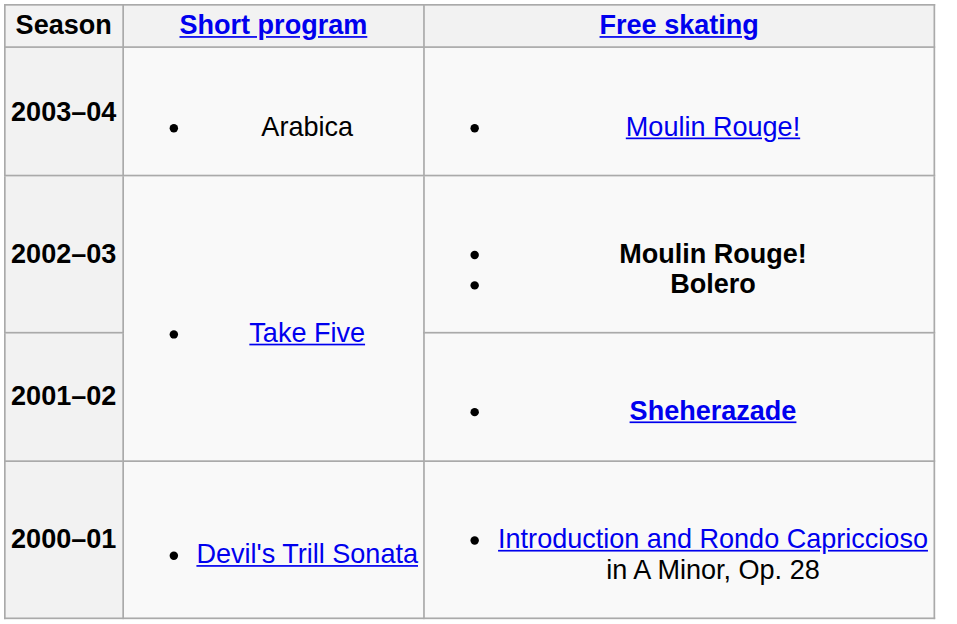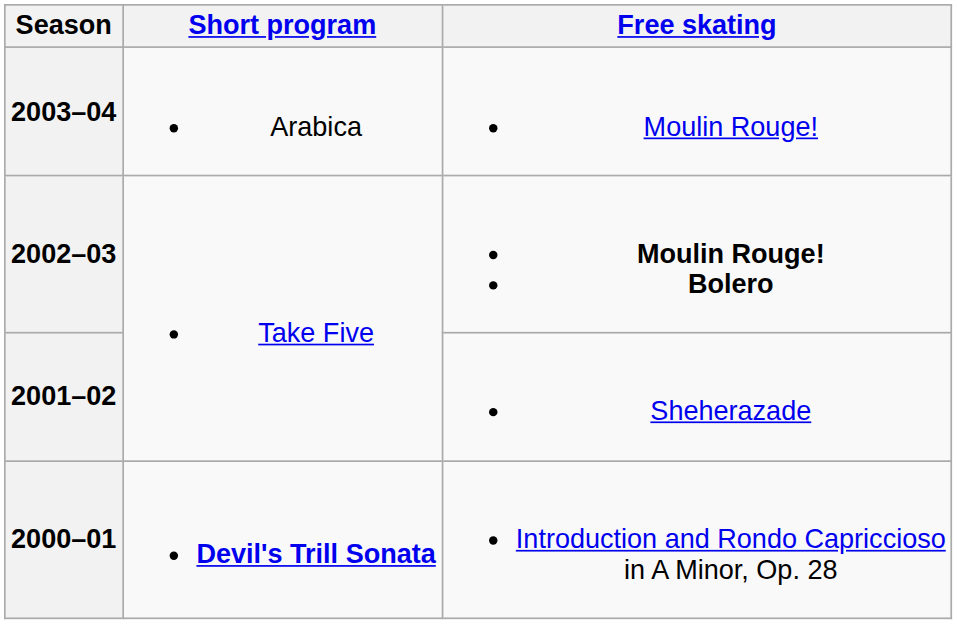(679, 412) bold -> (697, 412) normal
(273, 554) normal -> (282, 554) bold
